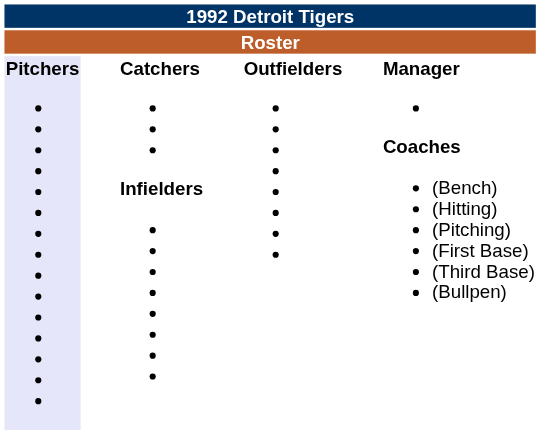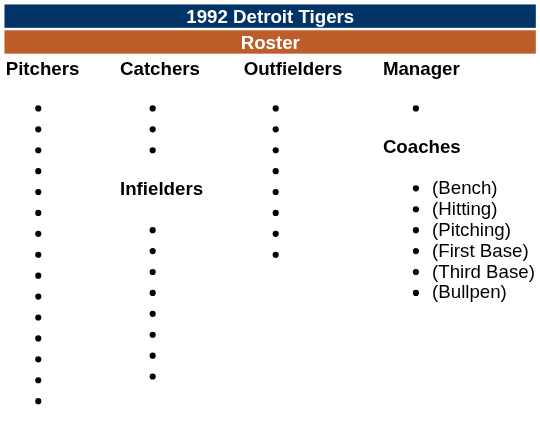(43, 234) lavender background -> (43, 234) no background
